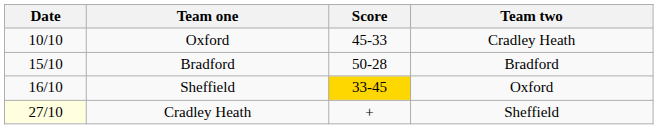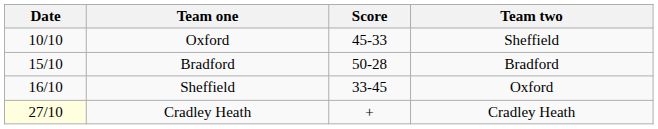(532, 40) Cradley Heath -> (532, 40) Sheffield
(370, 87) gold background -> (370, 87) no background
(532, 111) Sheffield -> (532, 111) Cradley Heath
